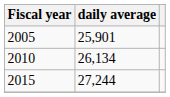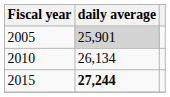(97, 37) no background -> (97, 37) lightgrey background
(97, 80) normal -> (97, 80) bold
